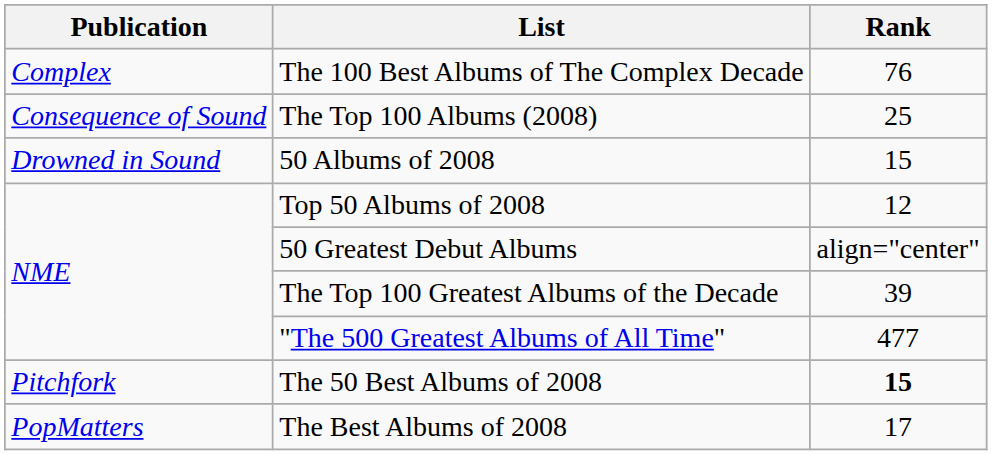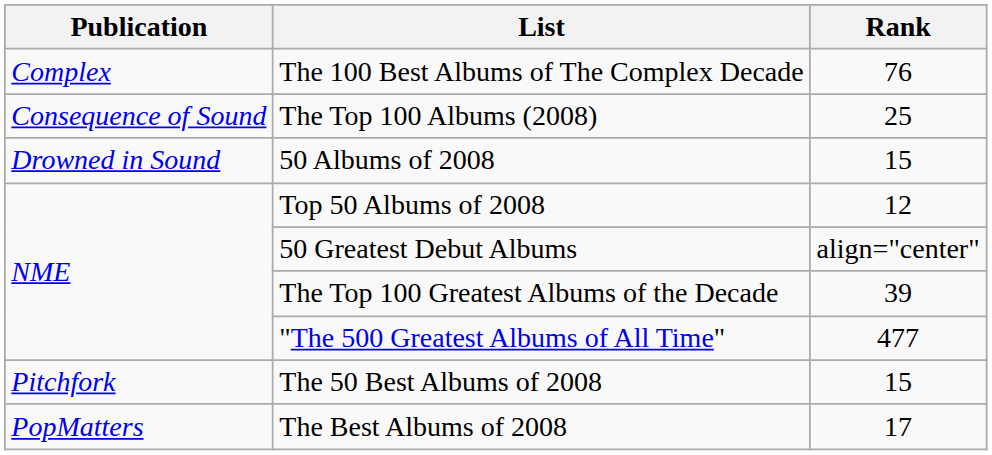(898, 381) bold -> (898, 381) normal
